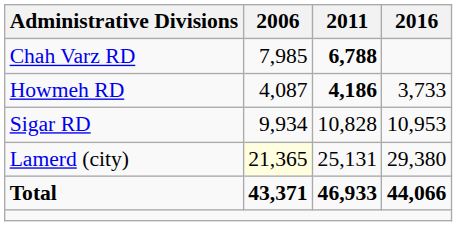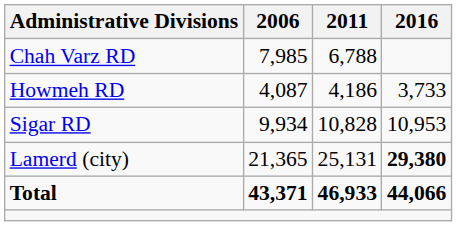(353, 55) bold -> (353, 55) normal
(353, 90) bold -> (353, 90) normal
(278, 158) lightyellow background -> (278, 158) no background
(417, 158) normal -> (417, 158) bold
